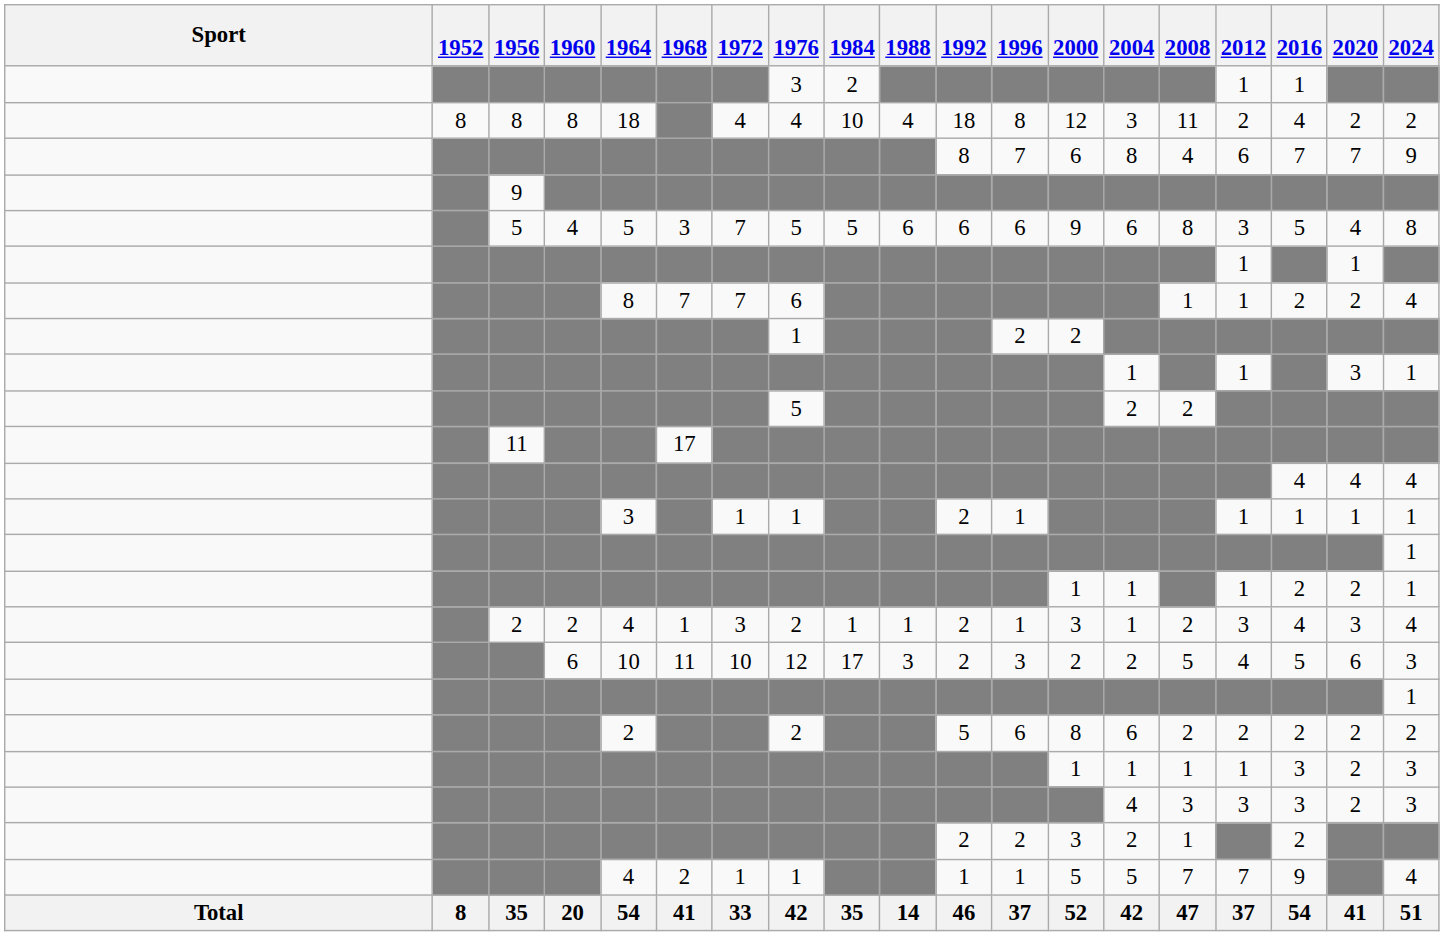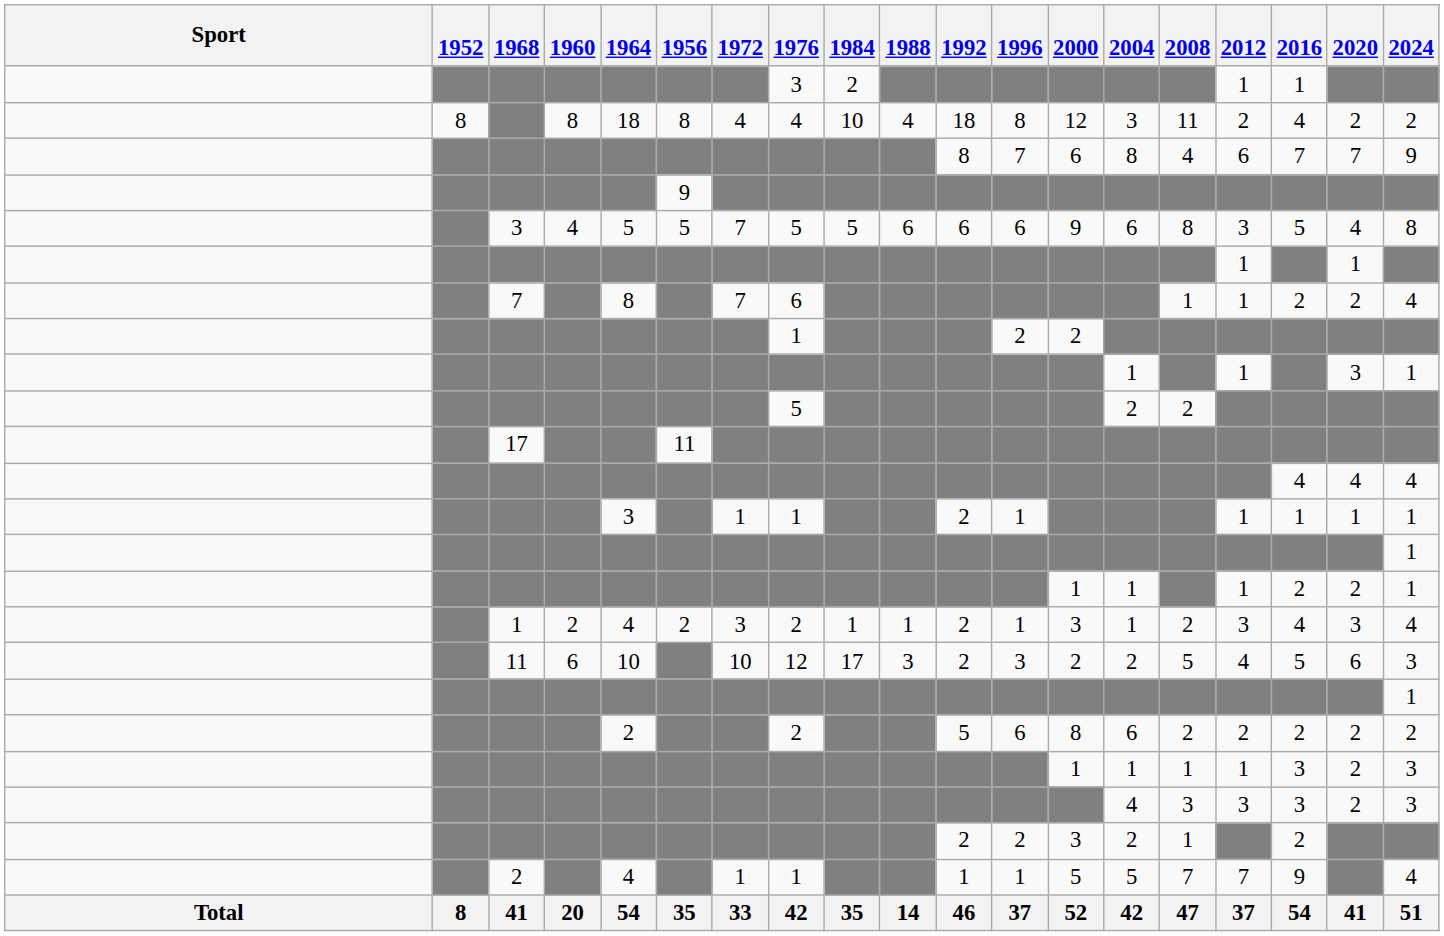columns swapped: (517, 48) <-> (684, 48)
